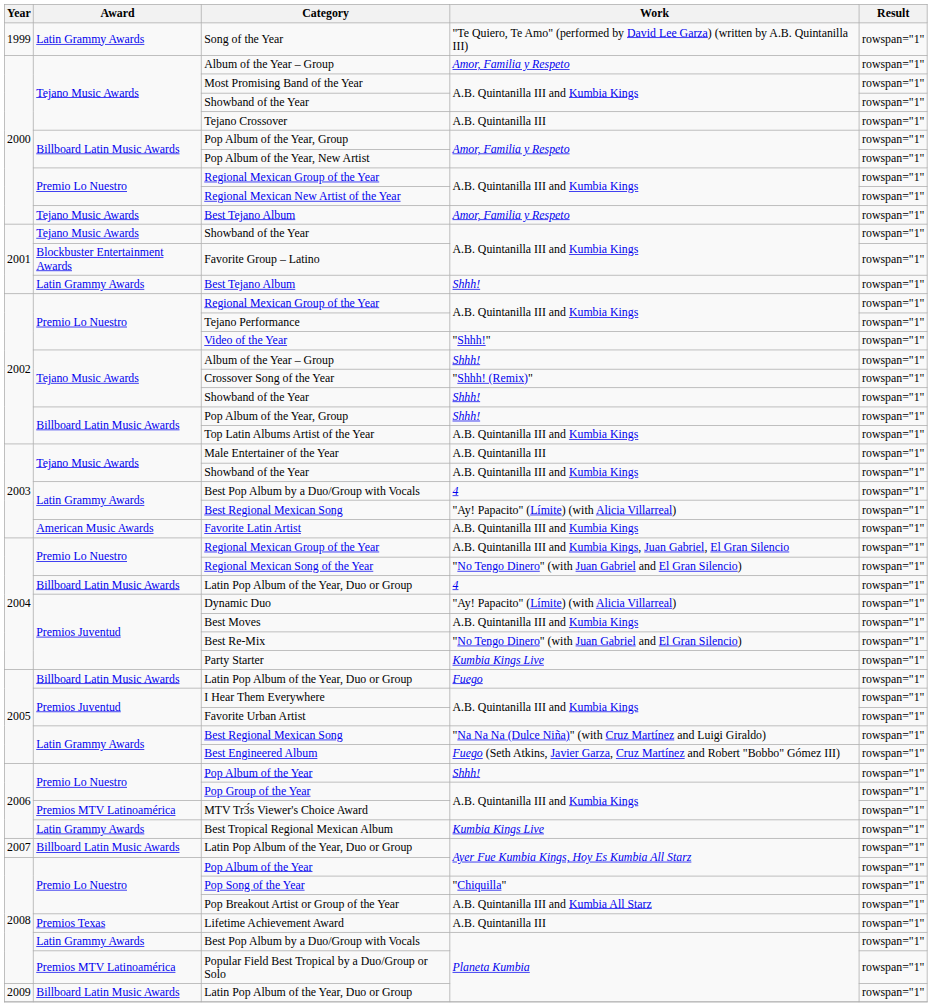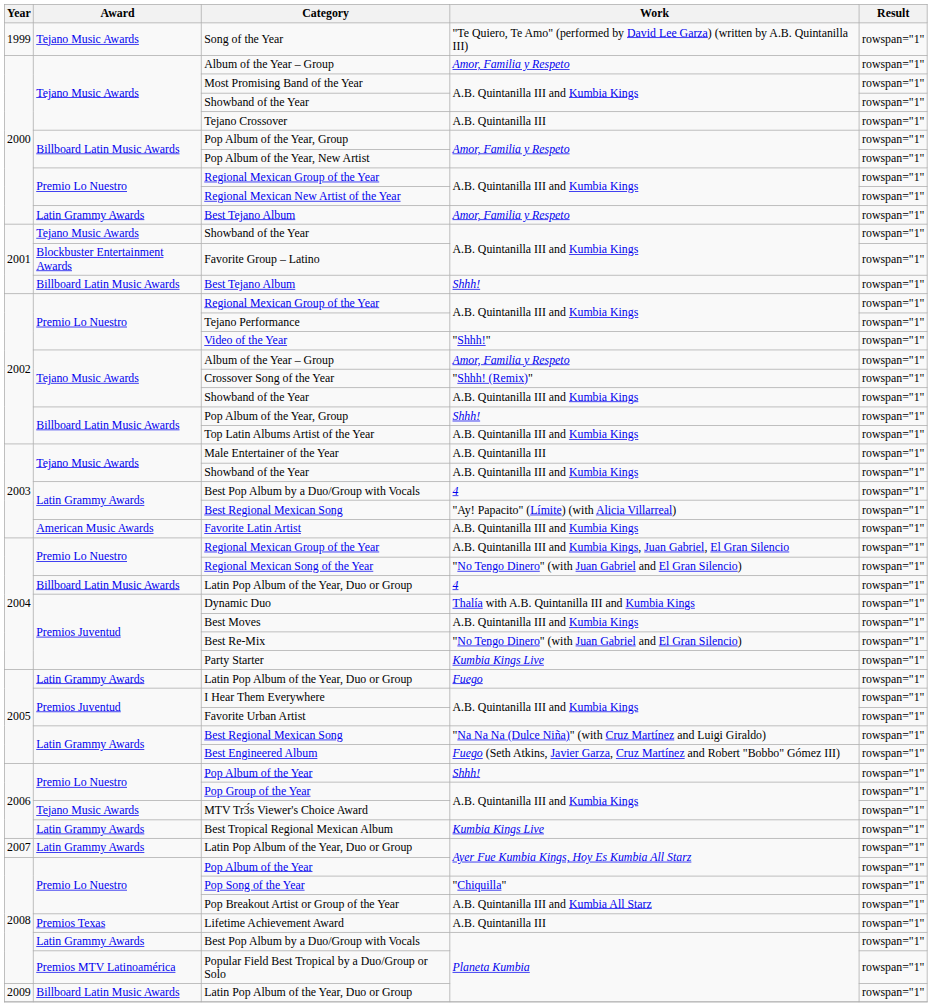(90, 39) Latin Grammy Awards -> (88, 39) Tejano Music Awards
(88, 214) Tejano Music Awards -> (90, 214) Latin Grammy Awards
(90, 284) Latin Grammy Awards -> (108, 284) Billboard Latin Music Awards
(466, 359) Shhh! -> (511, 359) Amor, Familia y Respeto
(466, 397) Shhh! -> (545, 397) A.B. Quintanilla III and Kumbia Kings
(564, 603) "Ay! Papacito" (Límite) (with Alicia Villarreal) -> (574, 603) Thalía with A.B. Quintanilla III and Kumbia Kings
(108, 678) Billboard Latin Music Awards -> (90, 678) Latin Grammy Awards
(106, 810) Premios MTV Latinoamérica -> (88, 810) Tejano Music Awards
(108, 847) Billboard Latin Music Awards -> (90, 847) Latin Grammy Awards
